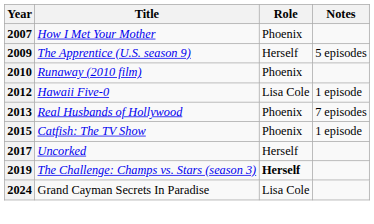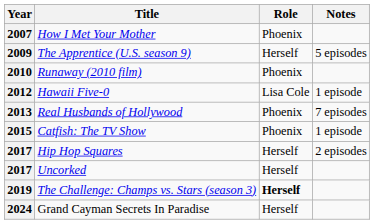+ row: (80, 151)
(286, 190) Lisa Cole -> (280, 209) Herself
